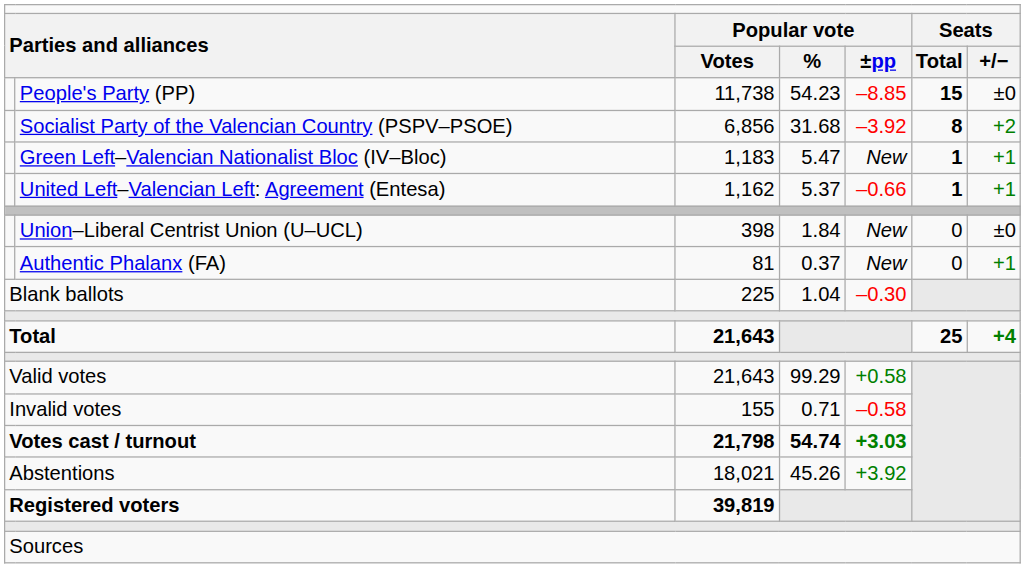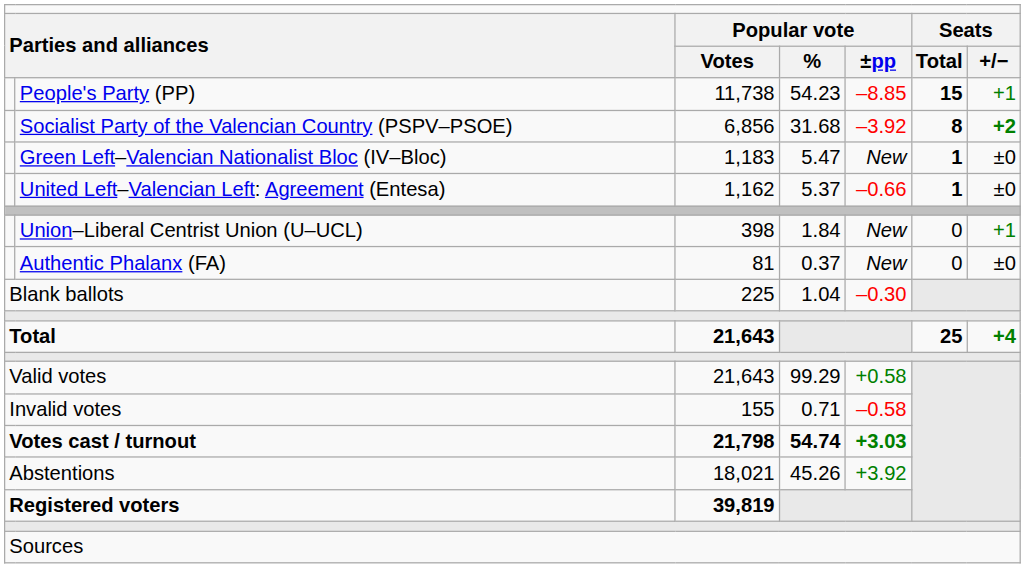(1005, 93) ±0 -> (1004, 93) +1
(1004, 125) normal -> (1004, 125) bold
(1004, 157) +1 -> (1005, 157) ±0
(1004, 189) +1 -> (1005, 189) ±0
(1005, 230) ±0 -> (1004, 230) +1
(1004, 262) +1 -> (1005, 262) ±0
